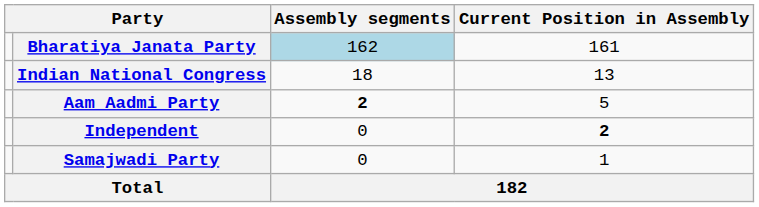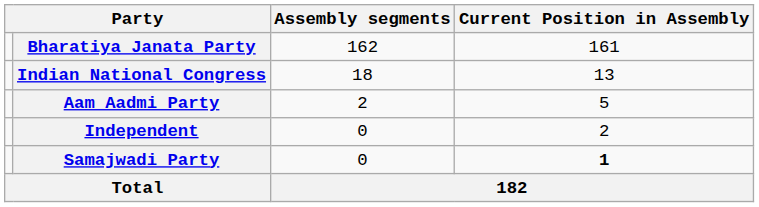(362, 47) lightblue background -> (362, 47) no background
(362, 103) bold -> (362, 103) normal
(604, 131) bold -> (604, 131) normal
(604, 160) normal -> (604, 160) bold
